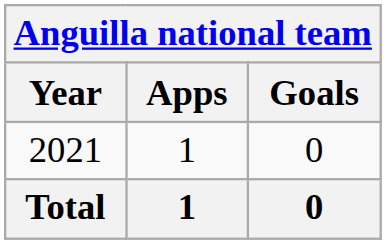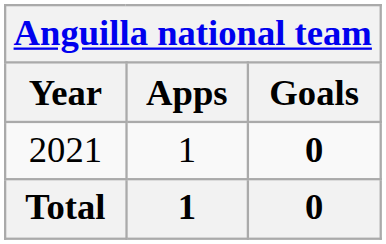(314, 149) normal -> (314, 149) bold
